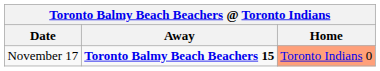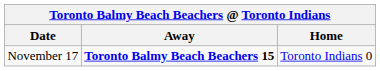(326, 55) lightsalmon background -> (326, 55) no background
